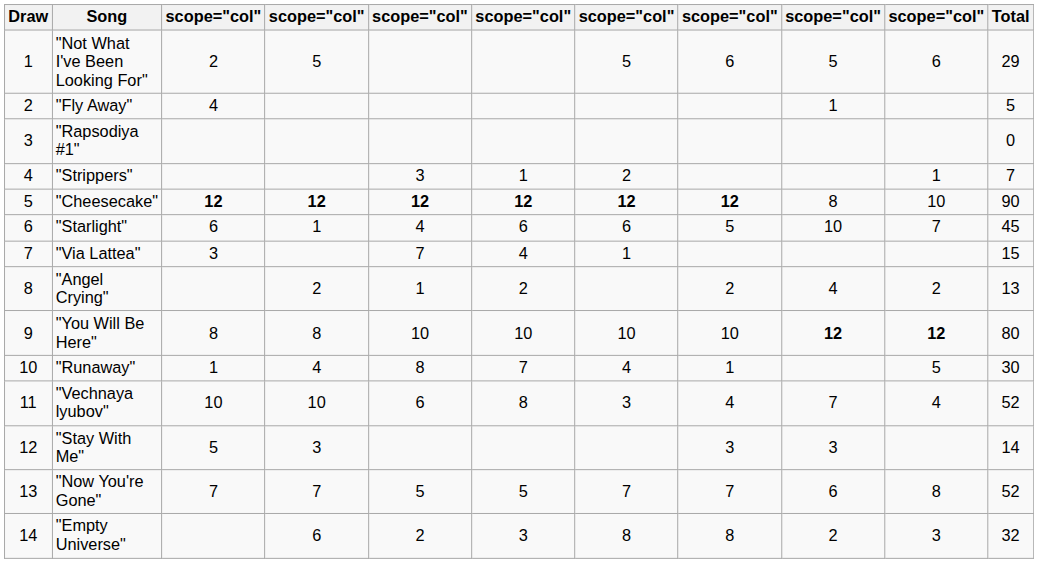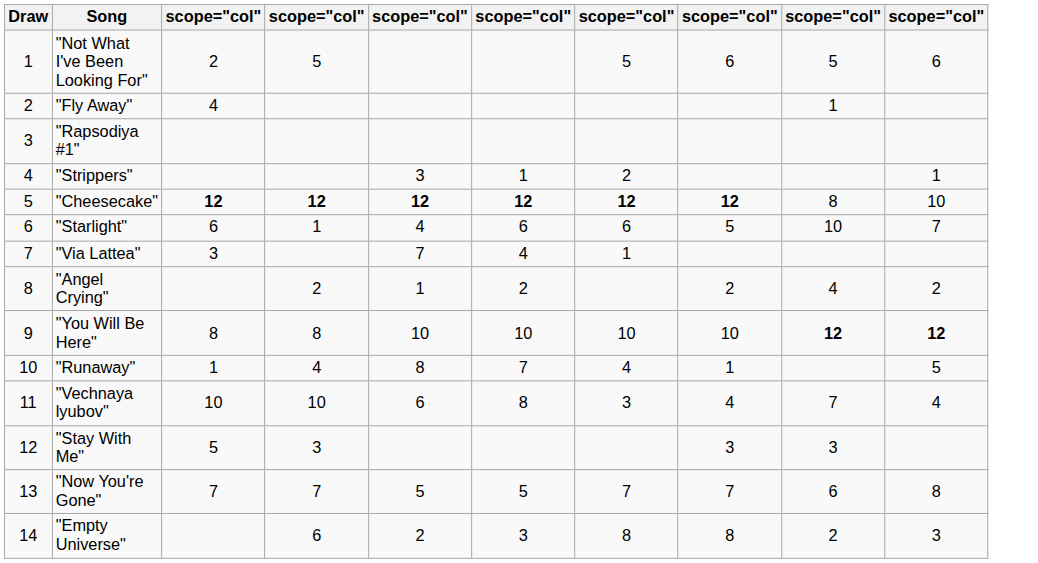- column: (1011, 17)
